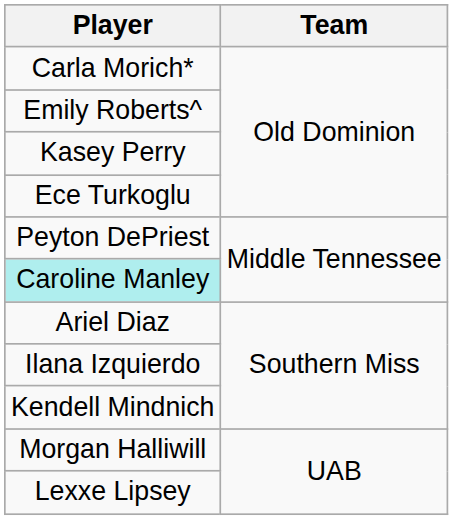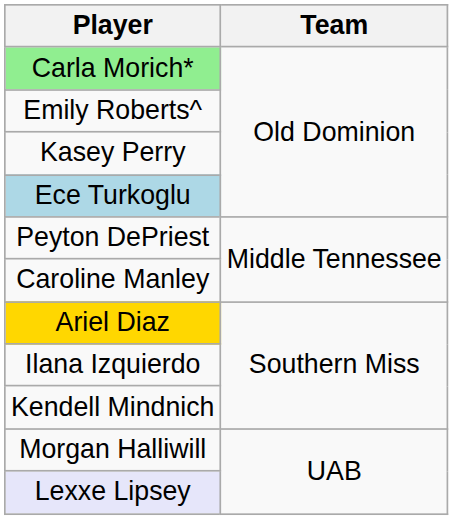(113, 68) no background -> (113, 68) lightgreen background
(113, 195) no background -> (113, 195) lightblue background
(113, 279) paleturquoise background -> (113, 279) no background
(113, 322) no background -> (113, 322) gold background
(113, 491) no background -> (113, 491) lavender background
